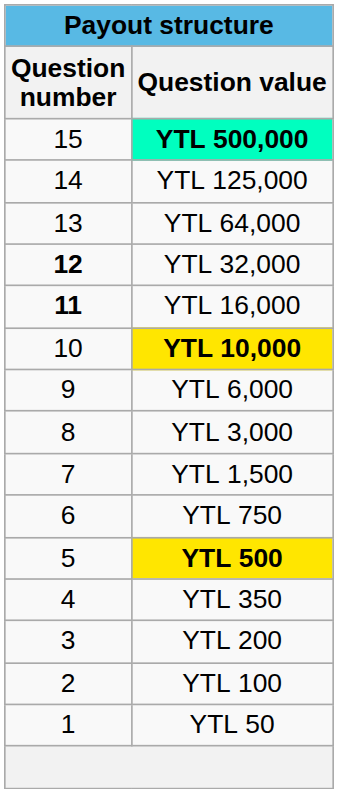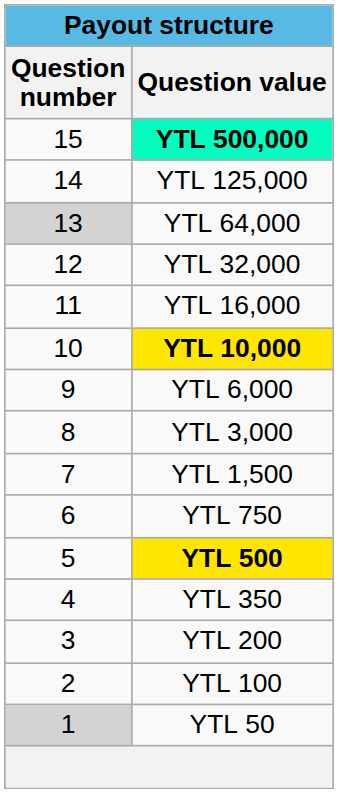(68, 222) no background -> (68, 222) lightgrey background
(68, 264) bold -> (68, 264) normal
(68, 306) bold -> (68, 306) normal
(68, 725) no background -> (68, 725) lightgrey background
